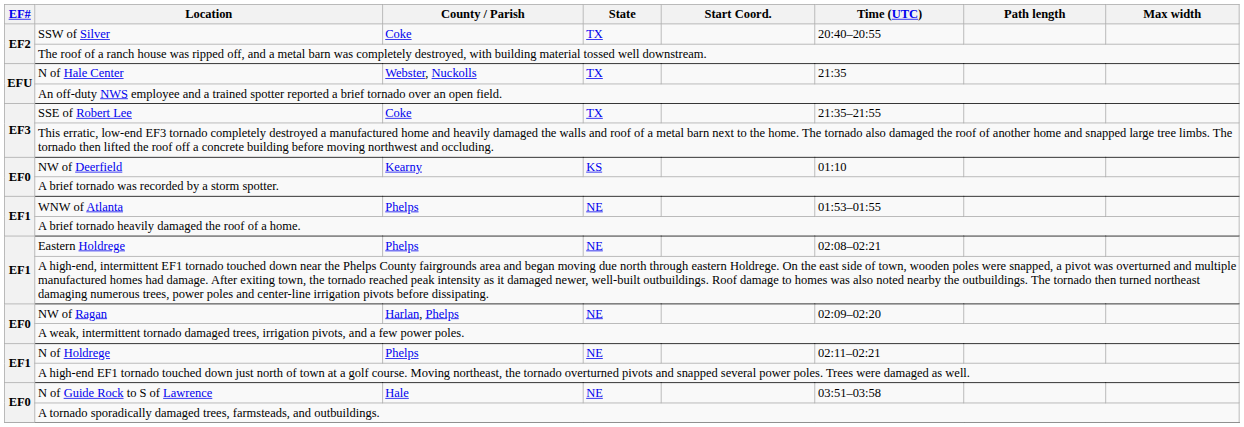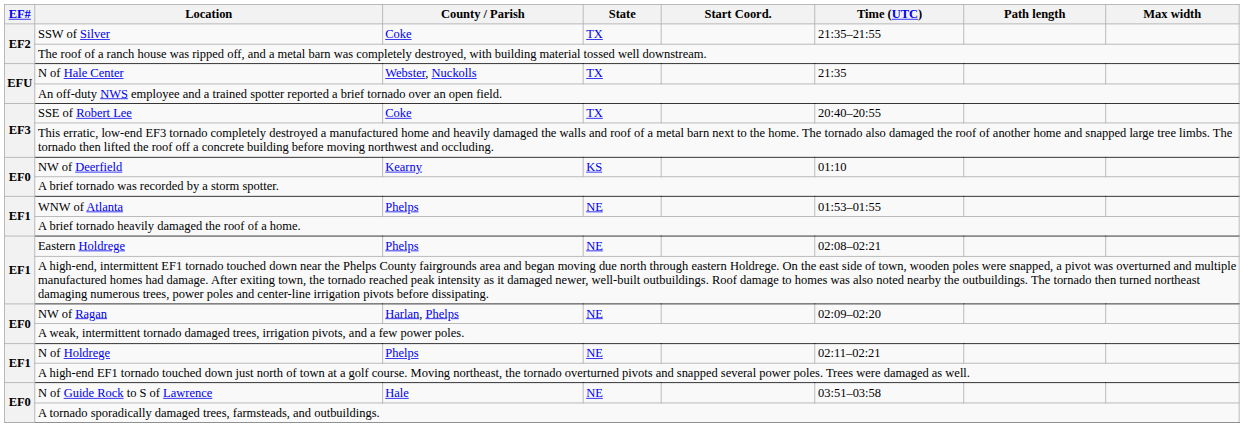(850, 34) 20:40–20:55 -> (850, 34) 21:35–21:55
(850, 113) 21:35–21:55 -> (850, 113) 20:40–20:55
